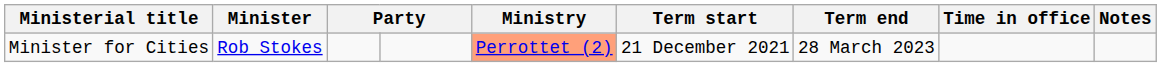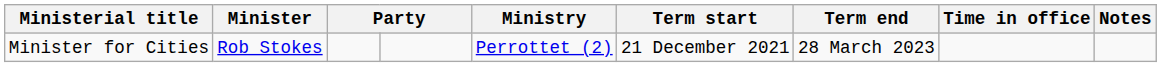(544, 48) lightsalmon background -> (544, 48) no background
